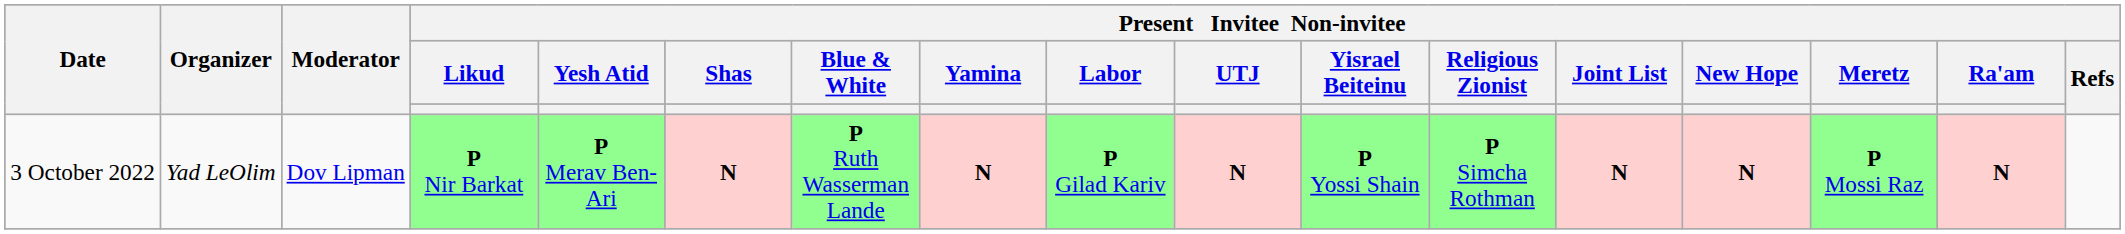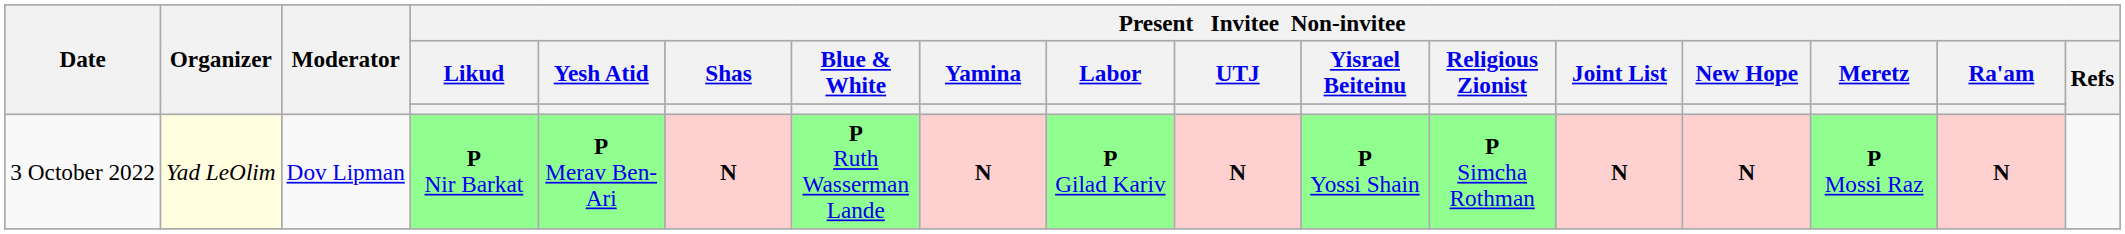(221, 171) no background -> (221, 171) lightyellow background
